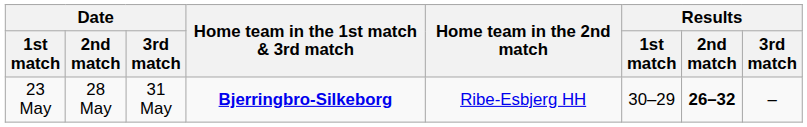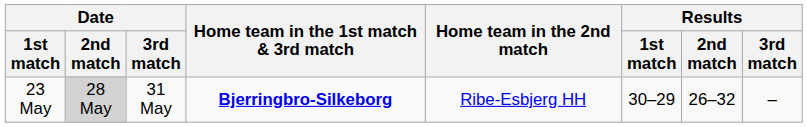(96, 99) no background -> (96, 99) lightgrey background
(712, 99) bold -> (712, 99) normal
